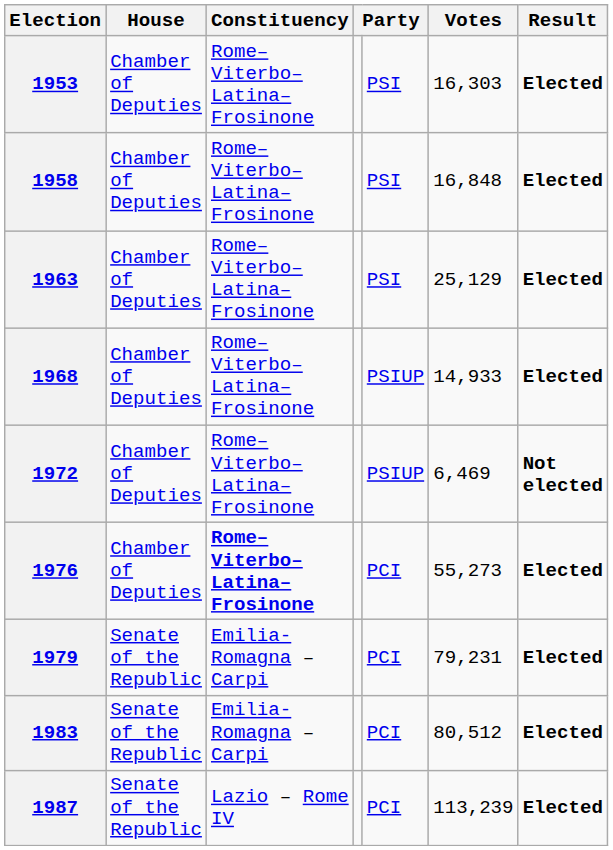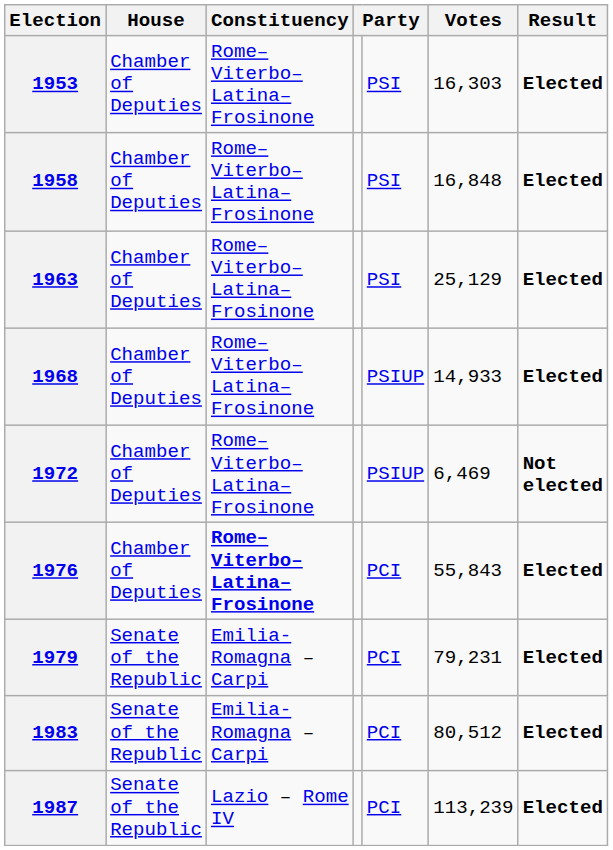(468, 571) 55,273 -> (468, 571) 55,843
